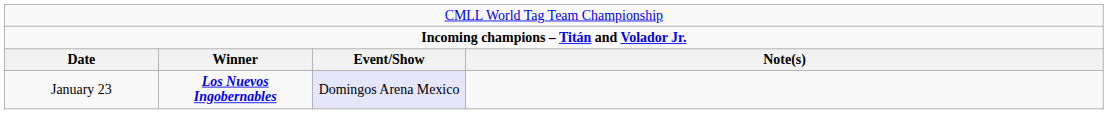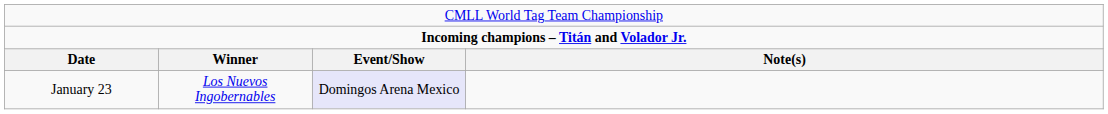(235, 89) bold -> (235, 89) normal
